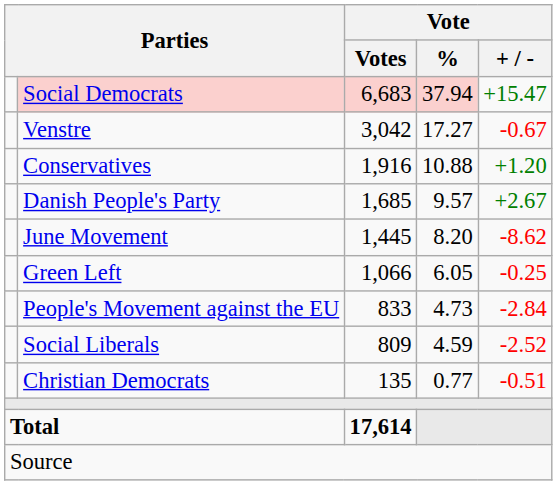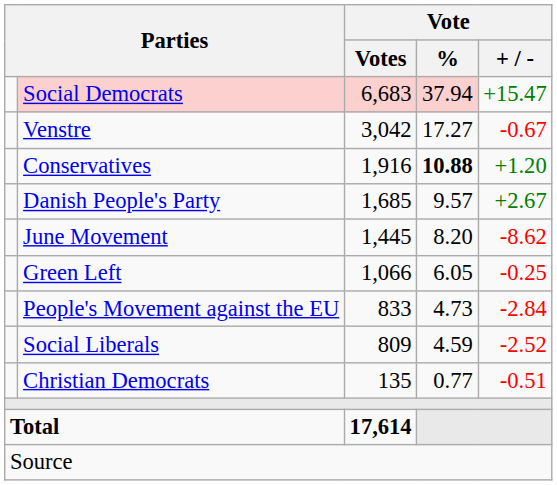(447, 165) normal -> (447, 165) bold
